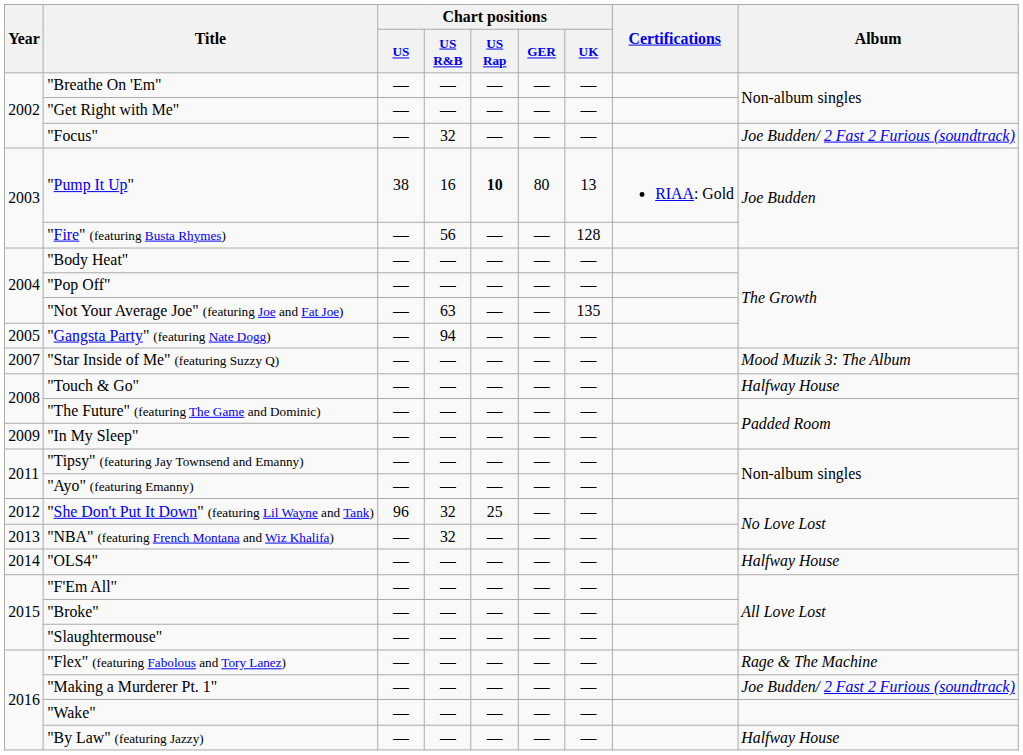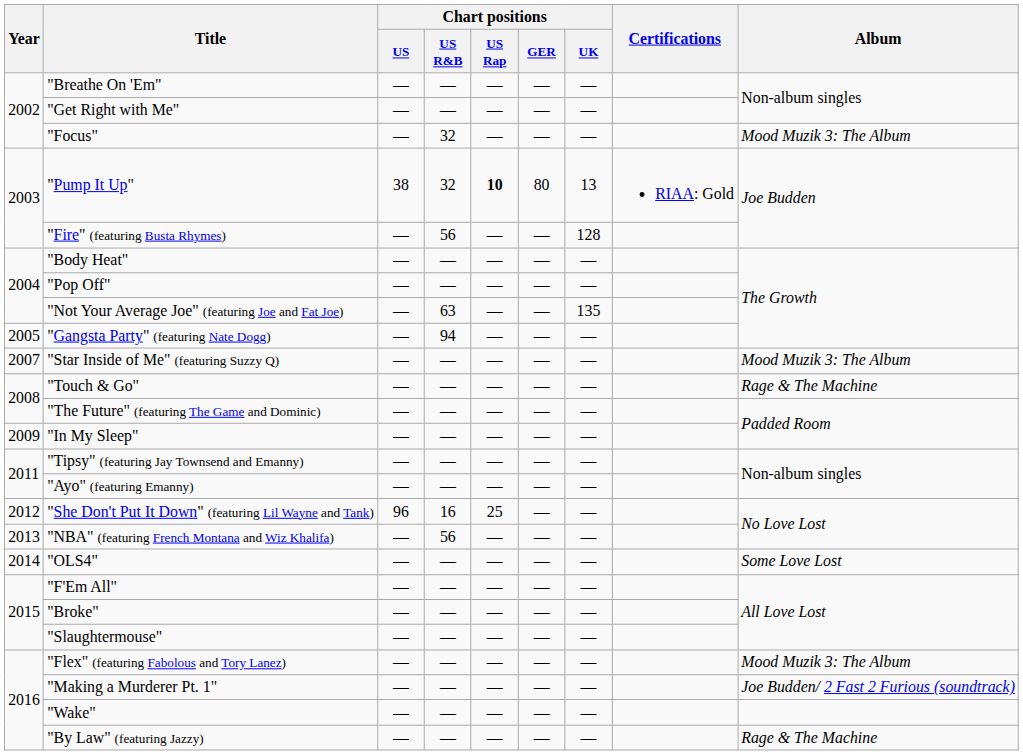(878, 135) Joe Budden/ 2 Fast 2 Furious (soundtrack) -> (826, 135) Mood Muzik 3: The Album
(448, 185) 16 -> (448, 185) 32
(790, 385) Halfway House -> (809, 385) Rage & The Machine
(448, 511) 32 -> (448, 511) 16
(448, 536) 32 -> (448, 536) 56
(790, 561) Halfway House -> (791, 561) Some Love Lost
(809, 662) Rage & The Machine -> (826, 662) Mood Muzik 3: The Album
(790, 737) Halfway House -> (809, 737) Rage & The Machine
